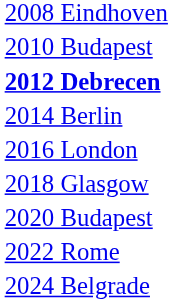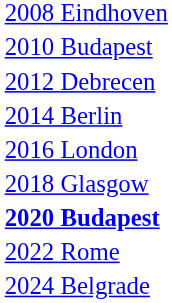(83, 81) bold -> (80, 81) normal
(79, 217) normal -> (82, 217) bold
